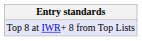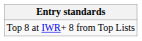(71, 28) lavender background -> (71, 28) no background
